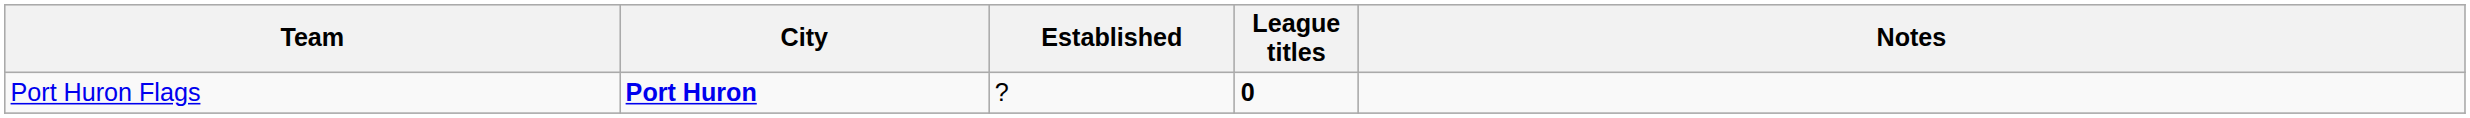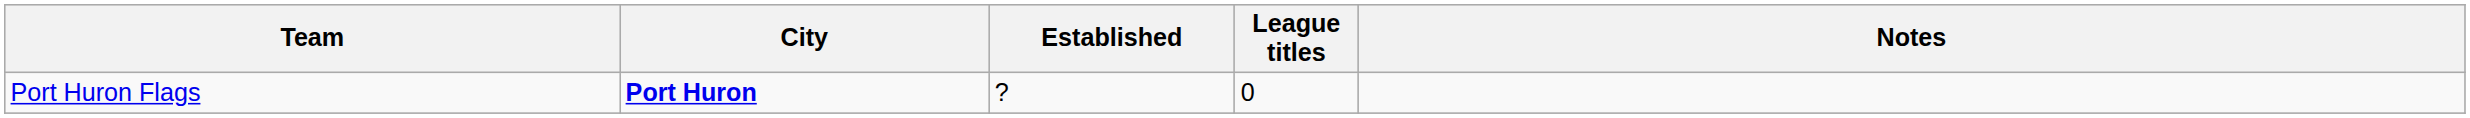(1248, 92) bold -> (1248, 92) normal
